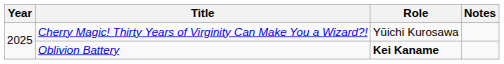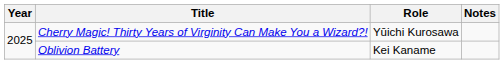(406, 50) bold -> (404, 50) normal
